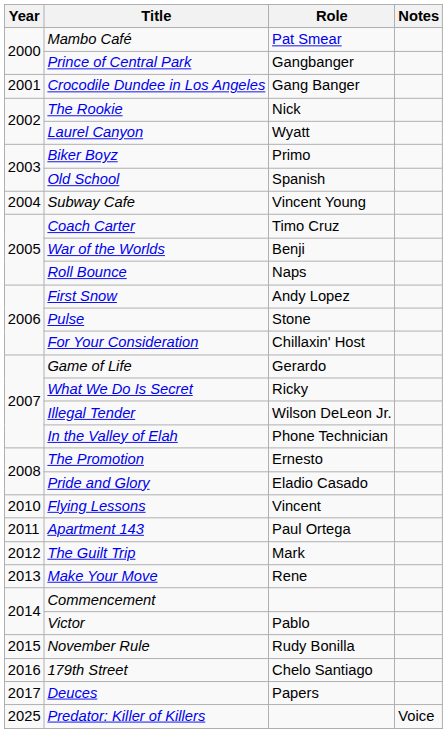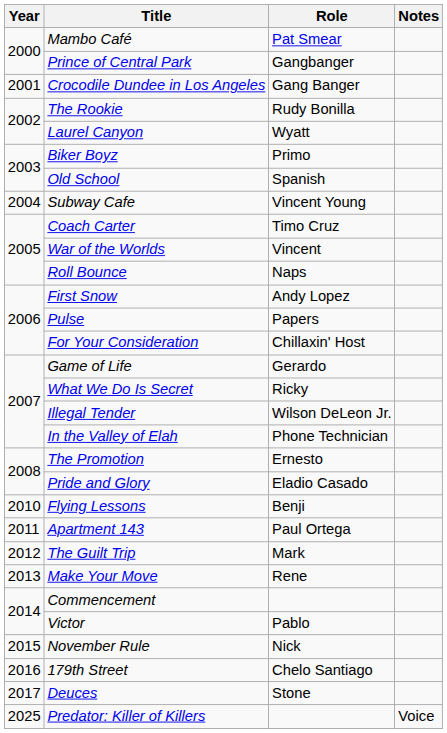(286, 109) Nick -> (313, 109) Rudy Bonilla
(288, 249) Benji -> (297, 249) Vincent
(291, 319) Stone -> (295, 319) Papers
(297, 506) Vincent -> (288, 506) Benji
(313, 646) Rudy Bonilla -> (286, 646) Nick
(295, 693) Papers -> (291, 693) Stone
